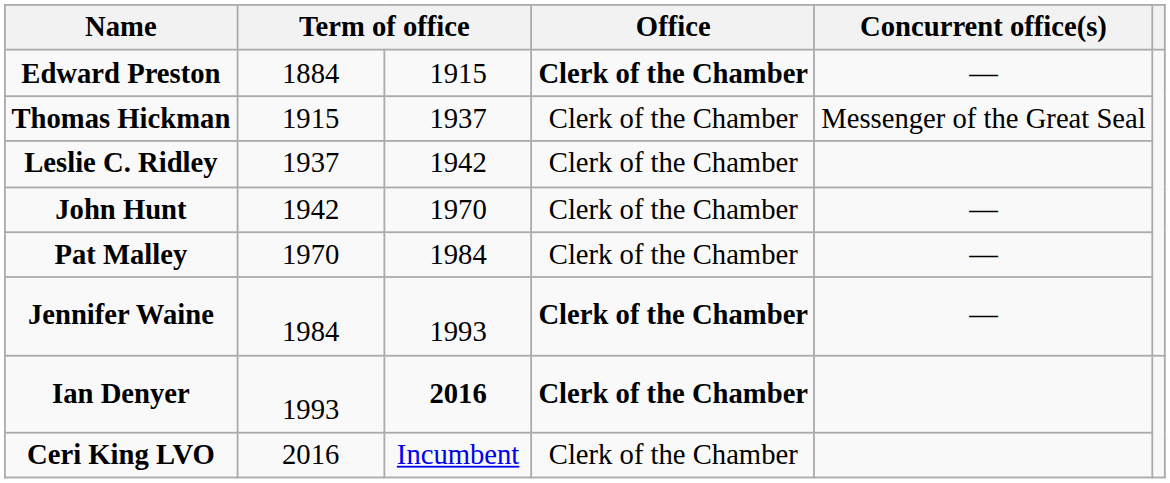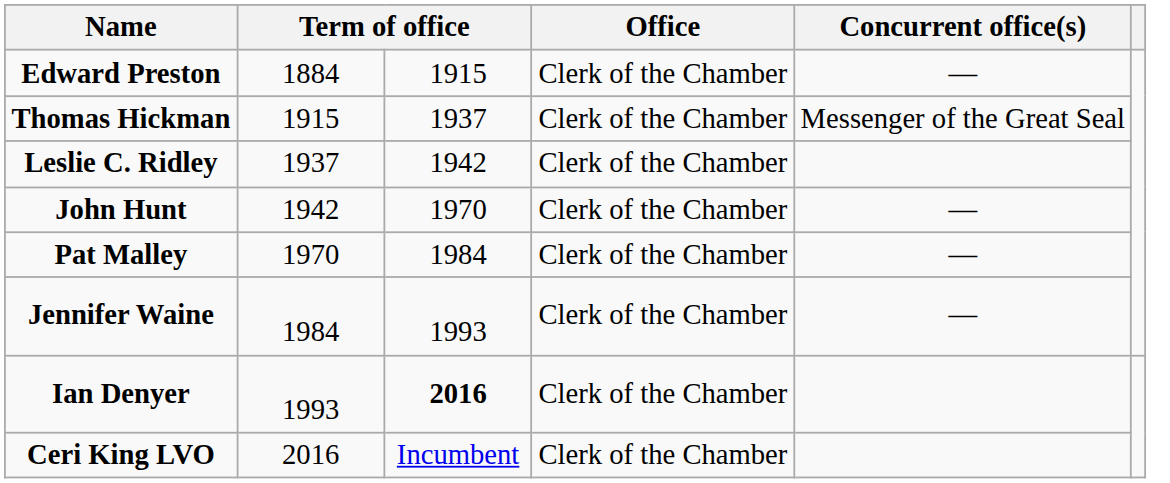(673, 72) bold -> (663, 72) normal
(673, 315) bold -> (663, 315) normal
(673, 393) bold -> (663, 393) normal
